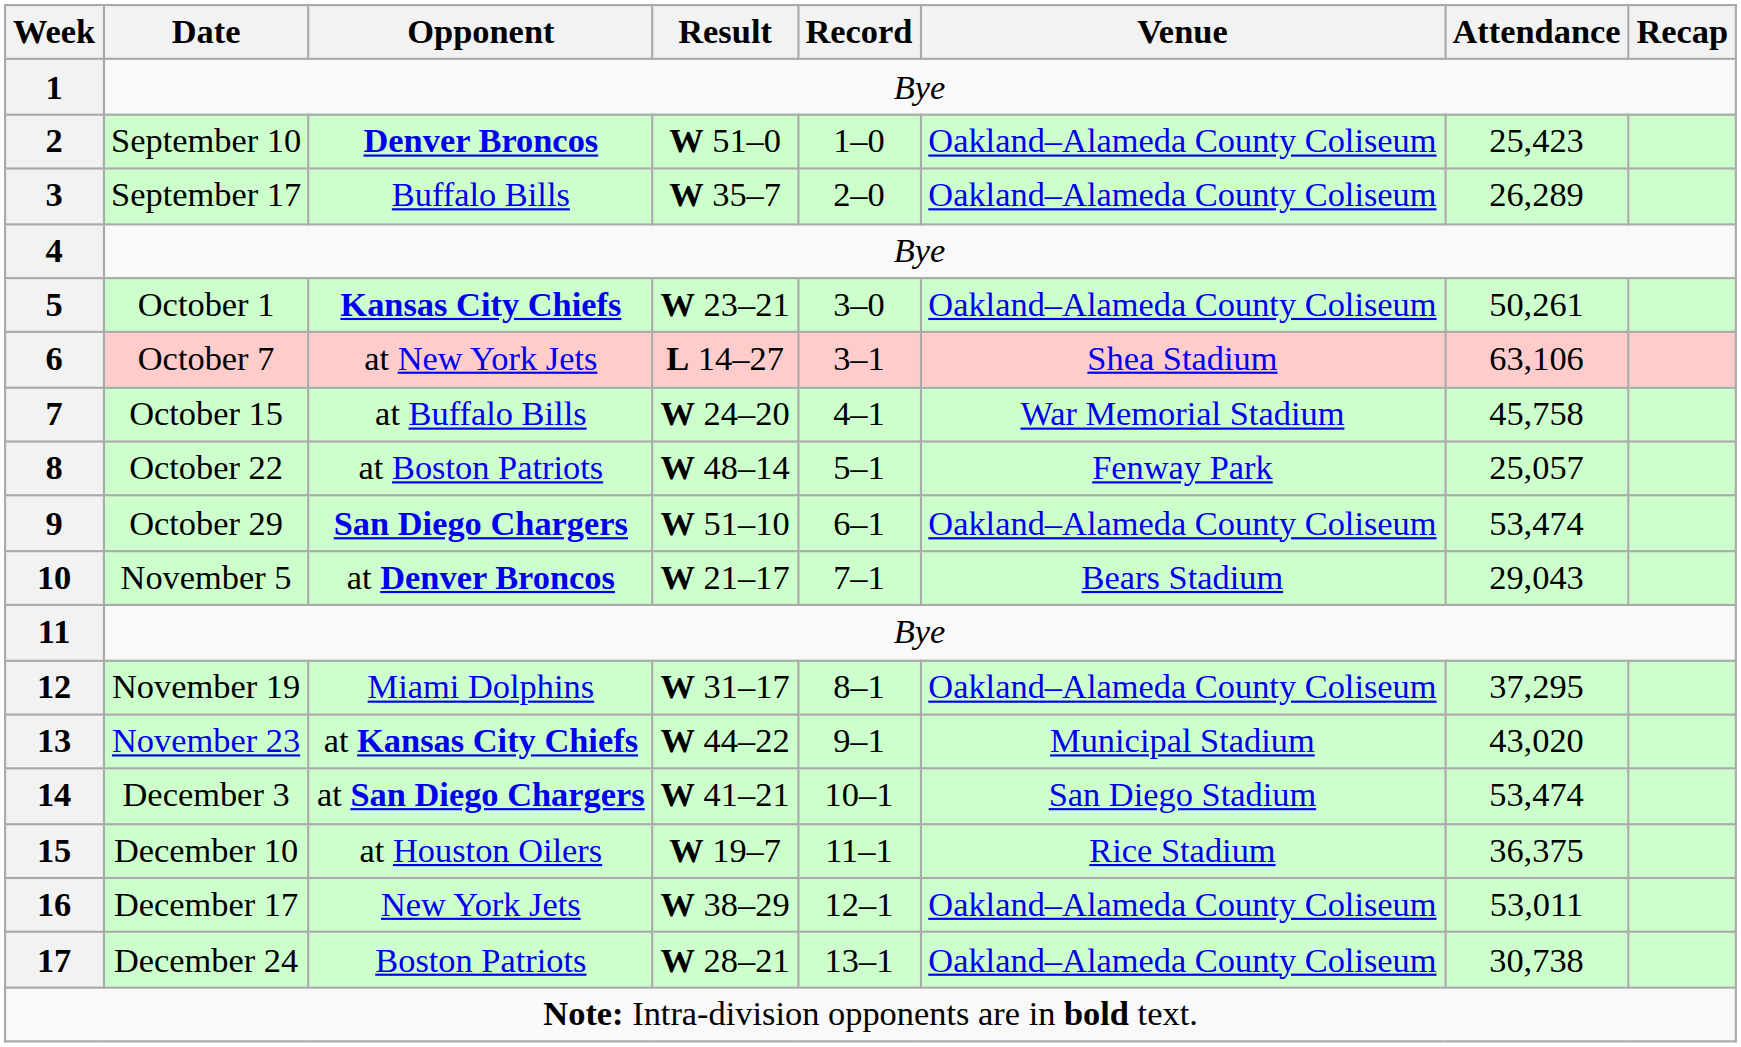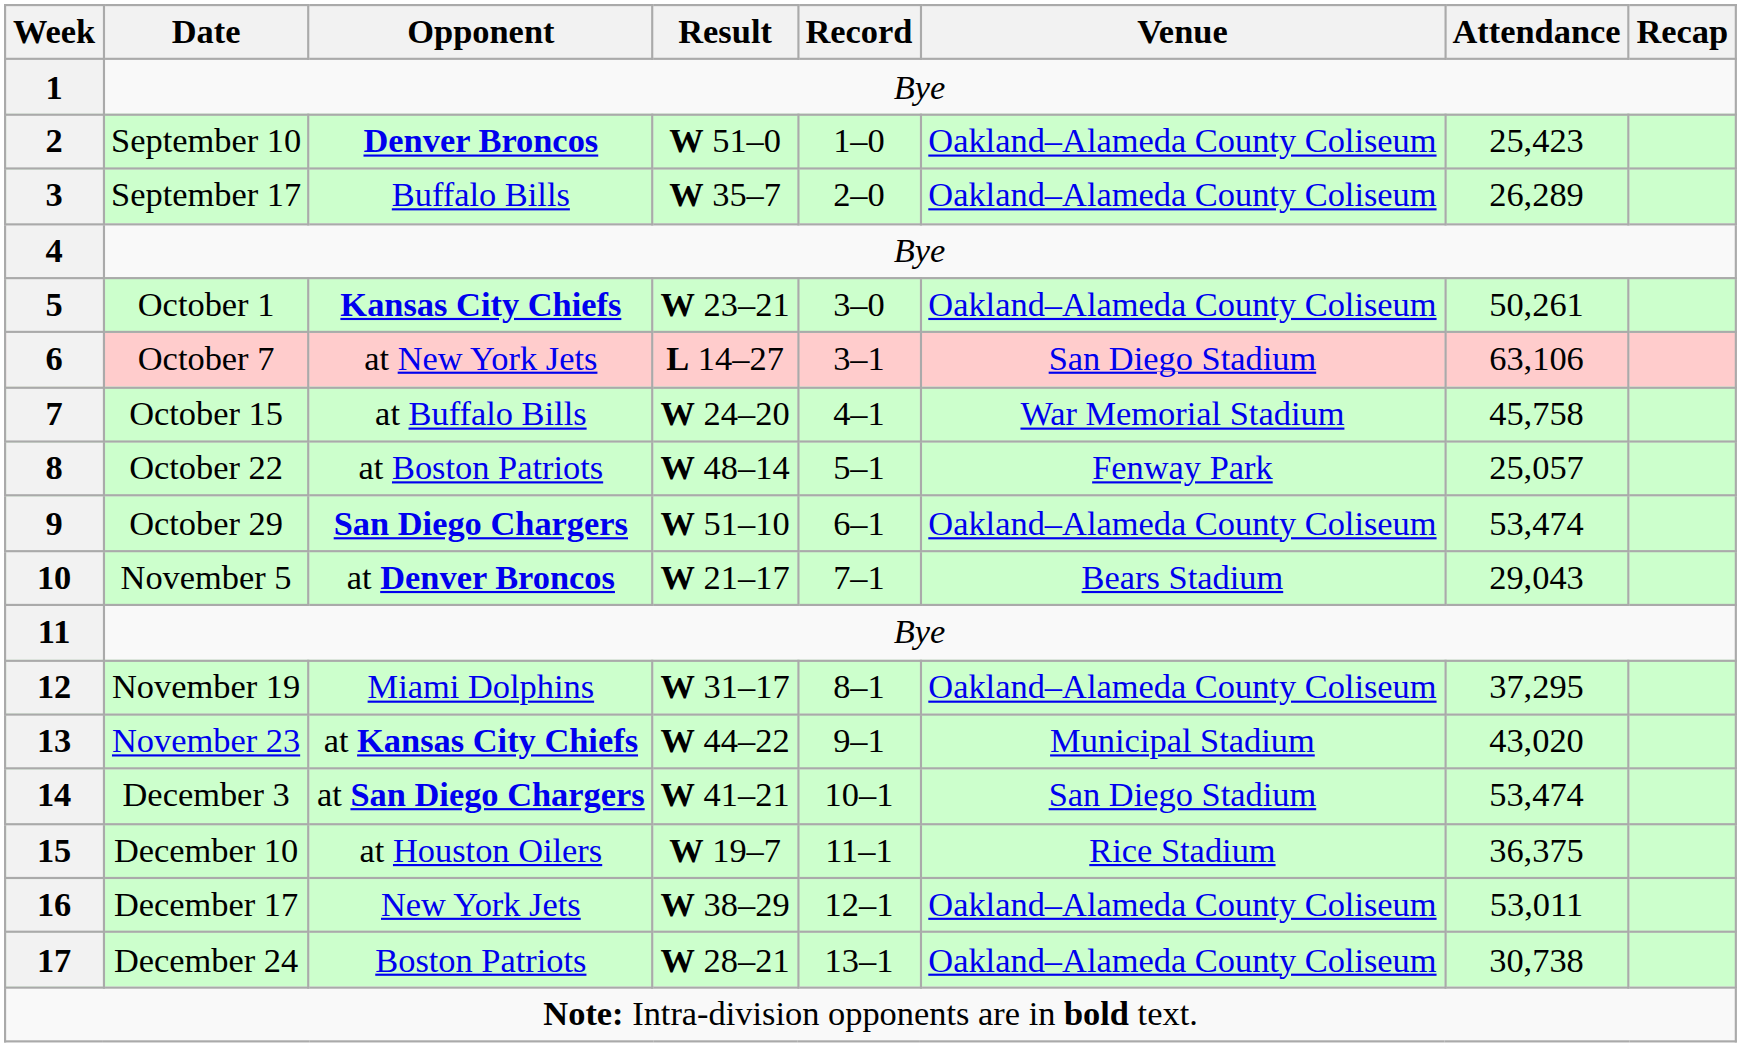(1182, 359) Shea Stadium -> (1182, 359) San Diego Stadium
